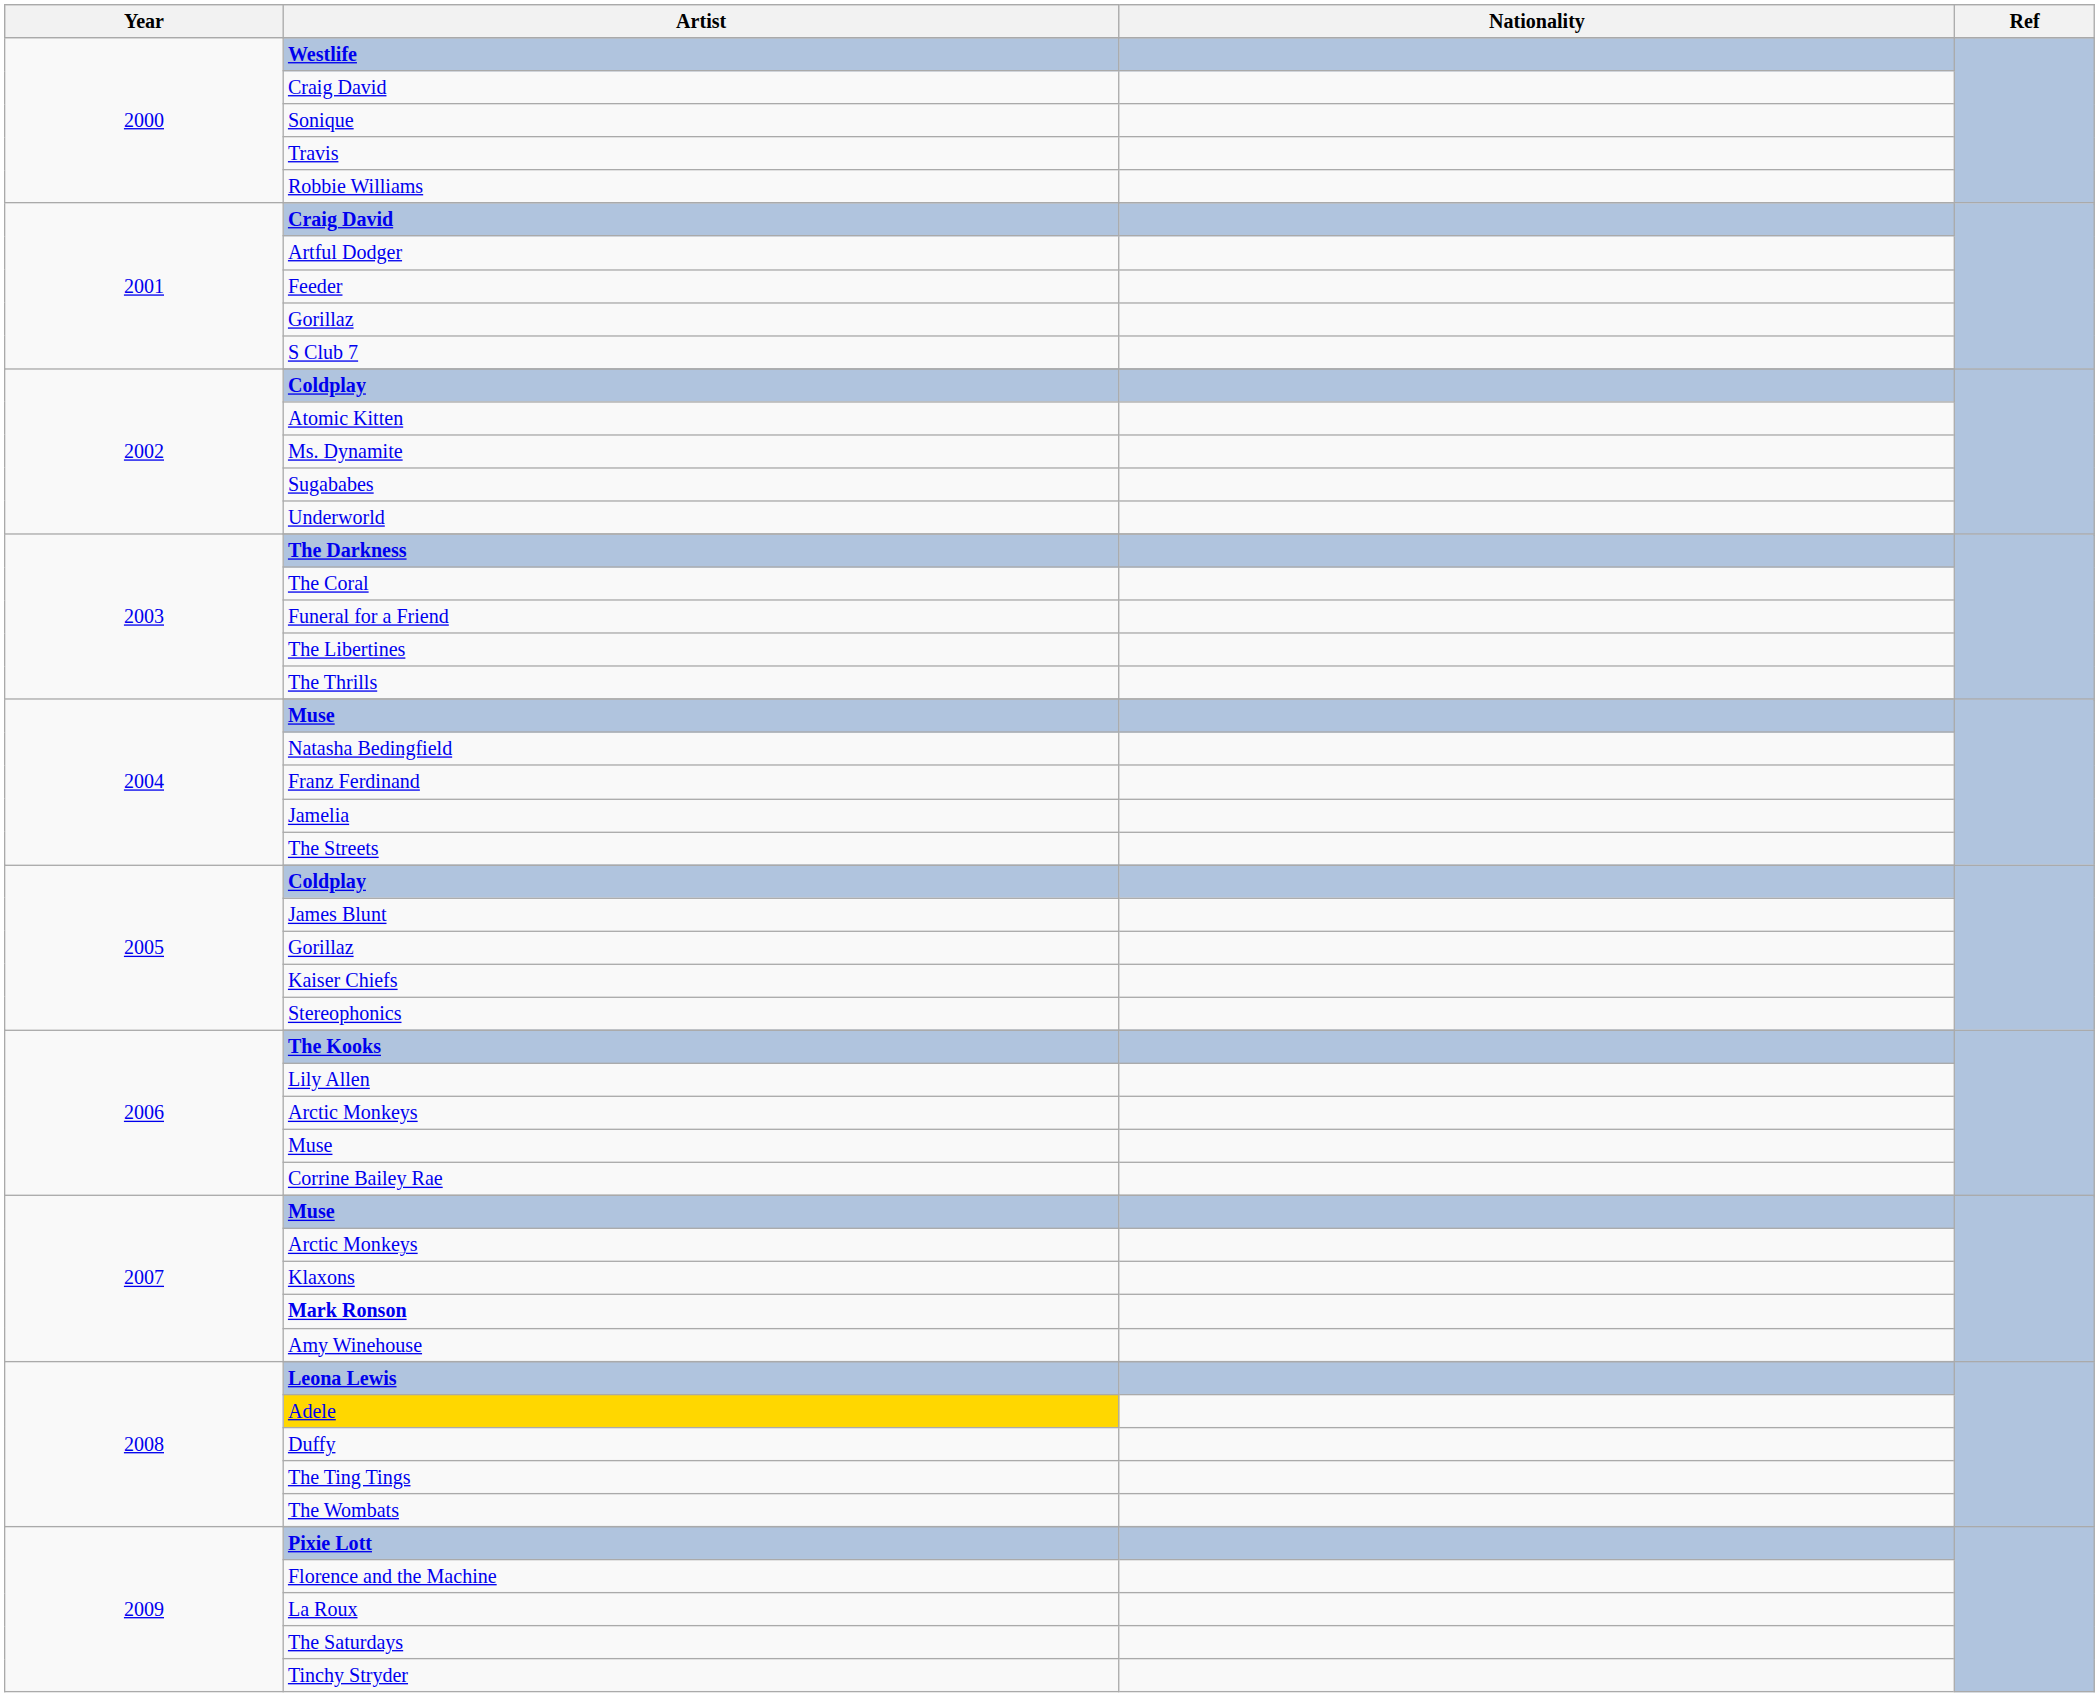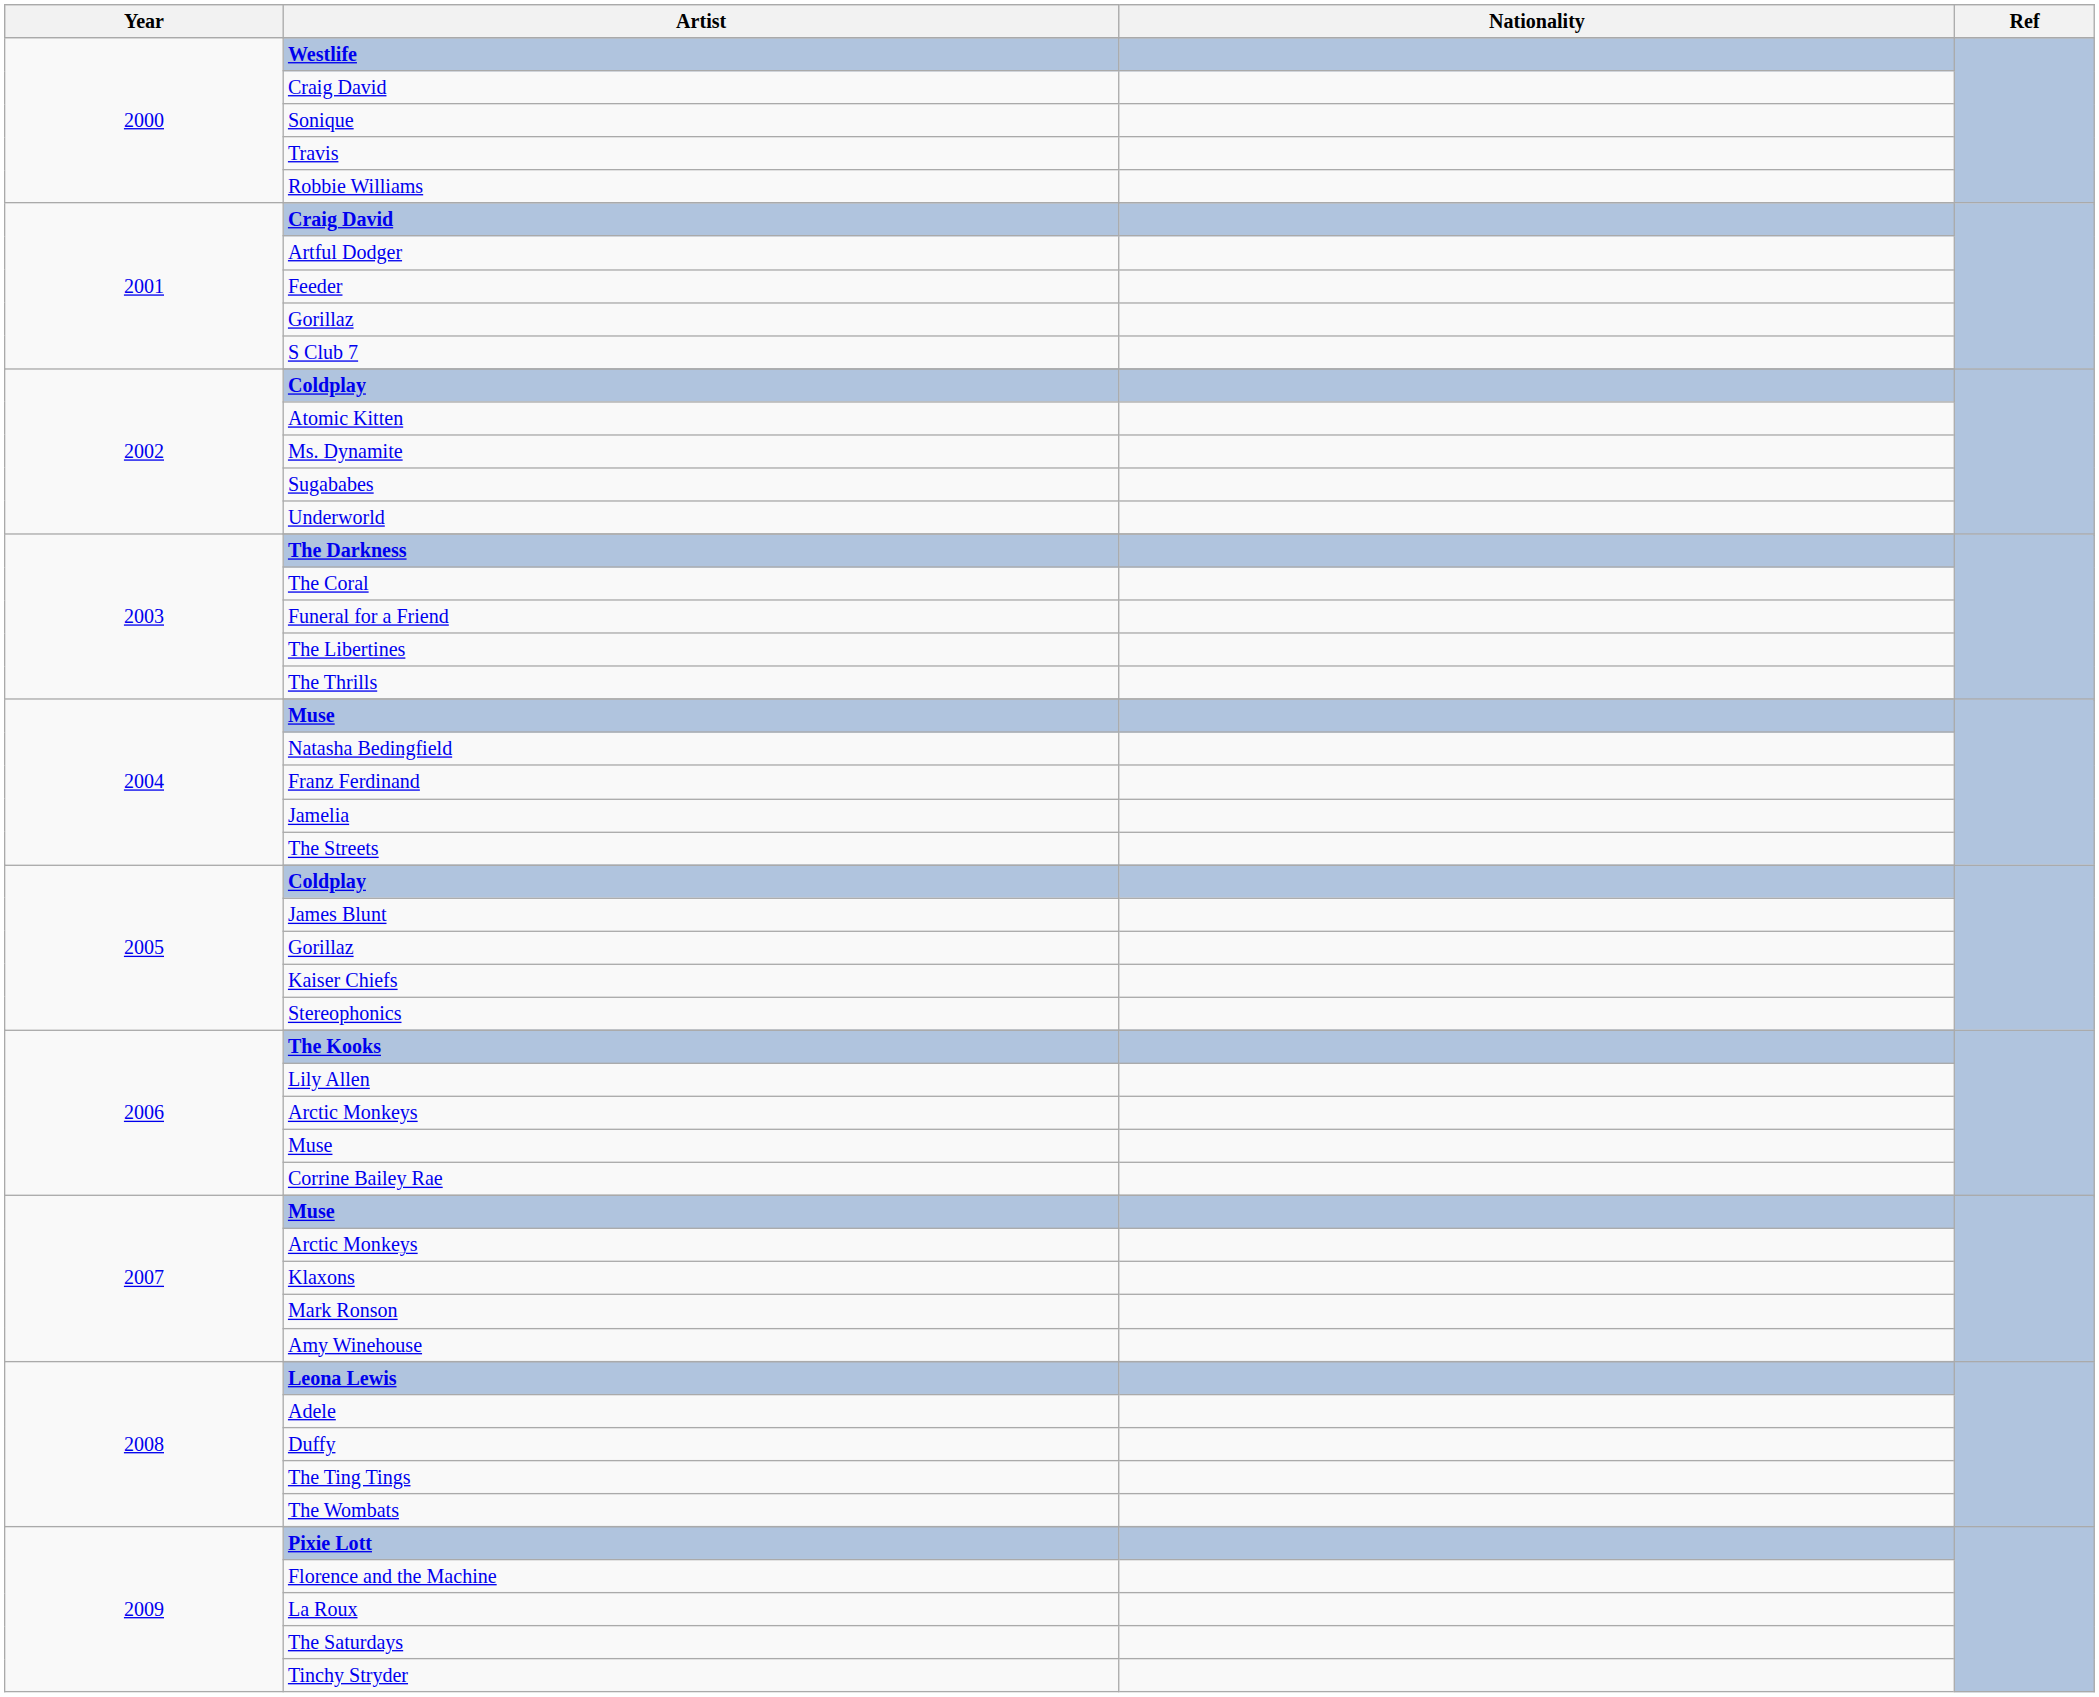(347, 1311) bold -> (343, 1311) normal
(312, 1410) gold background -> (312, 1410) no background
